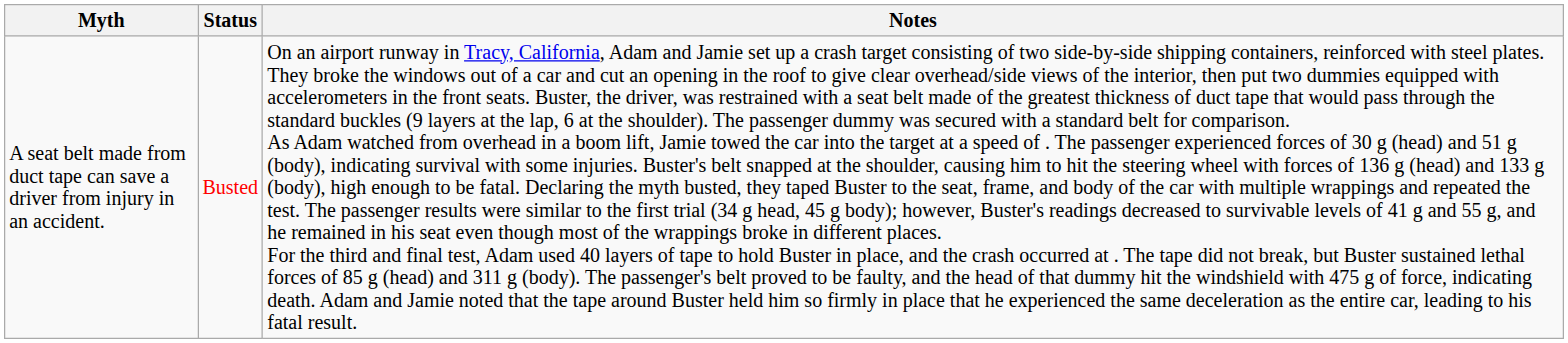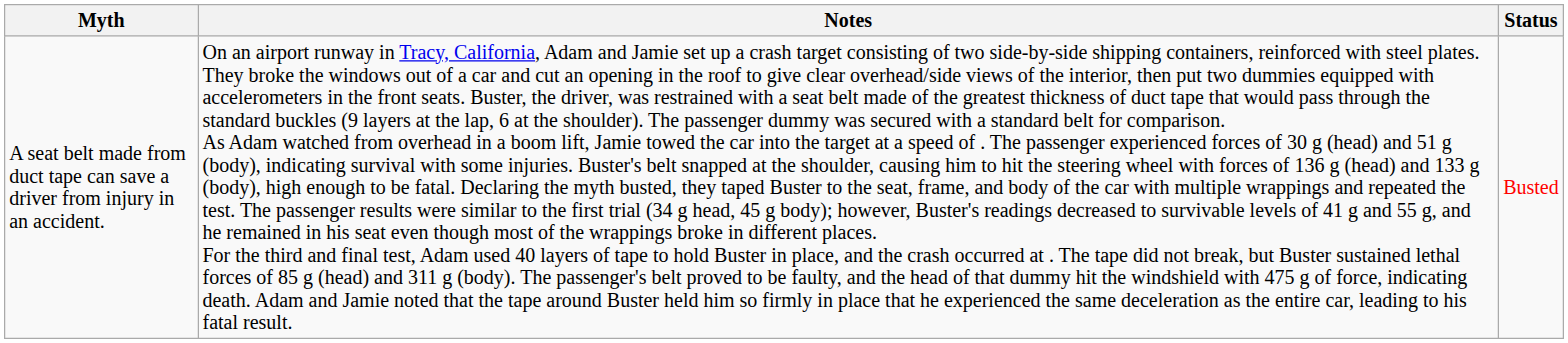columns swapped: (230, 20) <-> (913, 20)
